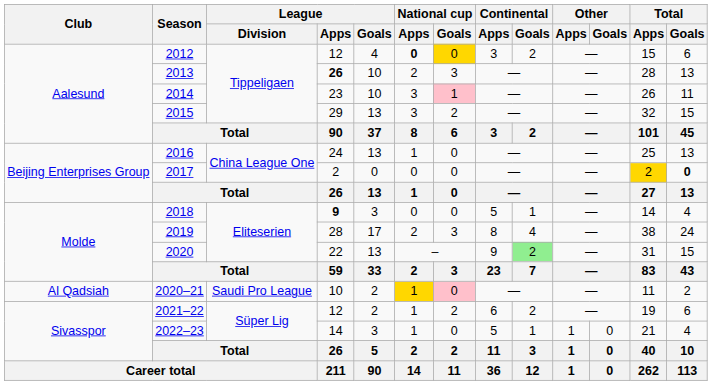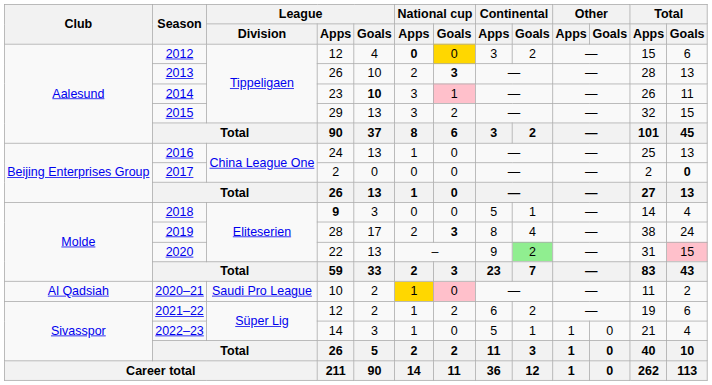(336, 73) bold -> (336, 73) normal
(454, 73) normal -> (454, 73) bold
(374, 93) normal -> (374, 93) bold
(649, 172) gold background -> (649, 172) no background
(454, 232) normal -> (454, 232) bold
(687, 251) no background -> (687, 251) pink background
